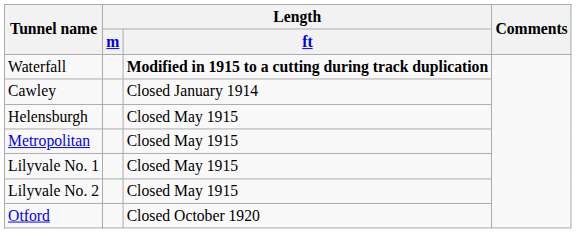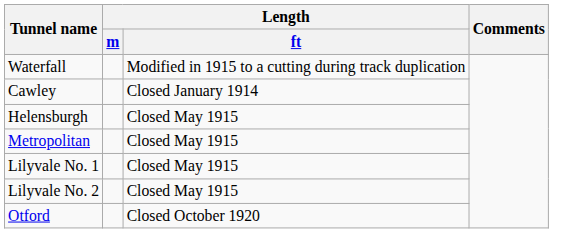(307, 66) bold -> (296, 66) normal
